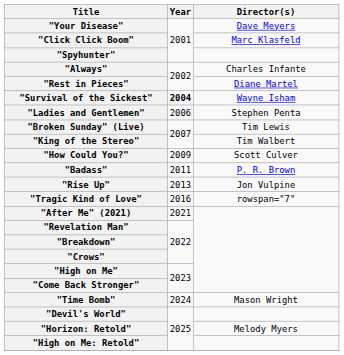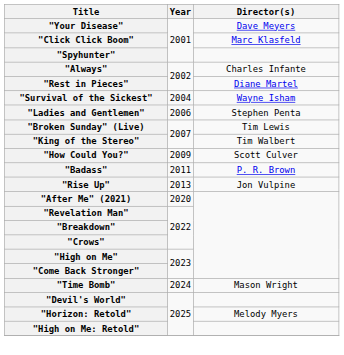(180, 98) bold -> (180, 98) normal
- row: (86, 199)
(180, 213) 2021 -> (180, 199) 2020
